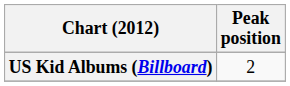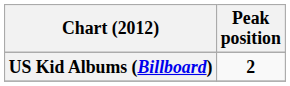(251, 66) normal -> (251, 66) bold
